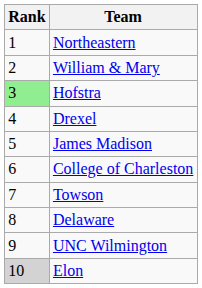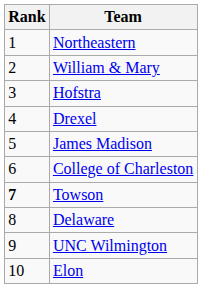(12, 93) lightgreen background -> (12, 93) no background
(12, 194) normal -> (12, 194) bold
(16, 270) lightgrey background -> (16, 270) no background
